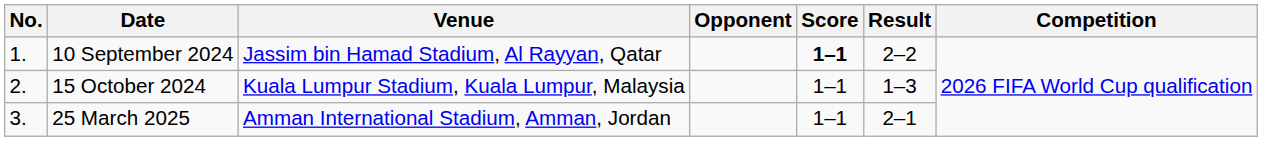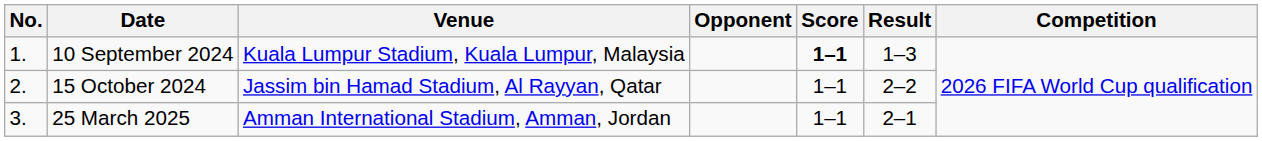(452, 53) Jassim bin Hamad Stadium, Al Rayyan, Qatar -> (464, 53) Kuala Lumpur Stadium, Kuala Lumpur, Malaysia
(900, 53) 2–2 -> (900, 53) 1–3
(464, 86) Kuala Lumpur Stadium, Kuala Lumpur, Malaysia -> (452, 86) Jassim bin Hamad Stadium, Al Rayyan, Qatar
(900, 86) 1–3 -> (900, 86) 2–2
